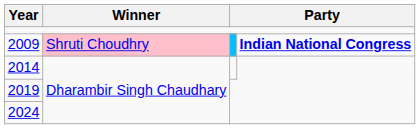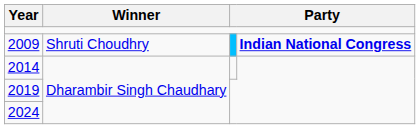(97, 44) pink background -> (97, 44) no background
